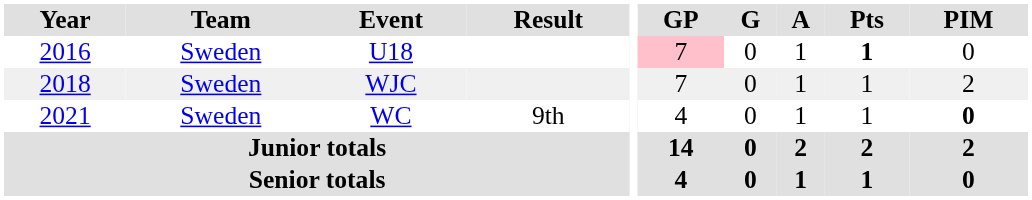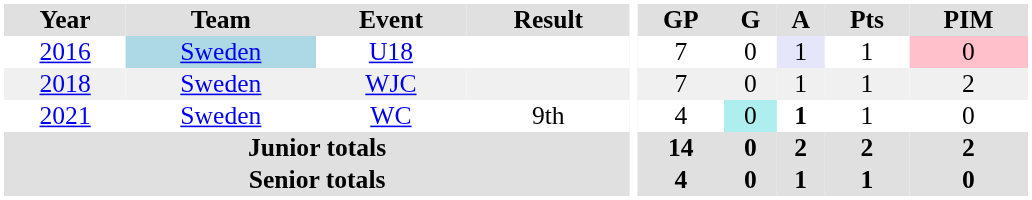(221, 51) no background -> (221, 51) lightblue background
(681, 51) pink background -> (681, 51) no background
(801, 51) no background -> (801, 51) lavender background
(867, 51) bold -> (867, 51) normal
(968, 51) no background -> (968, 51) pink background
(750, 115) no background -> (750, 115) paleturquoise background
(801, 115) normal -> (801, 115) bold
(968, 115) bold -> (968, 115) normal
